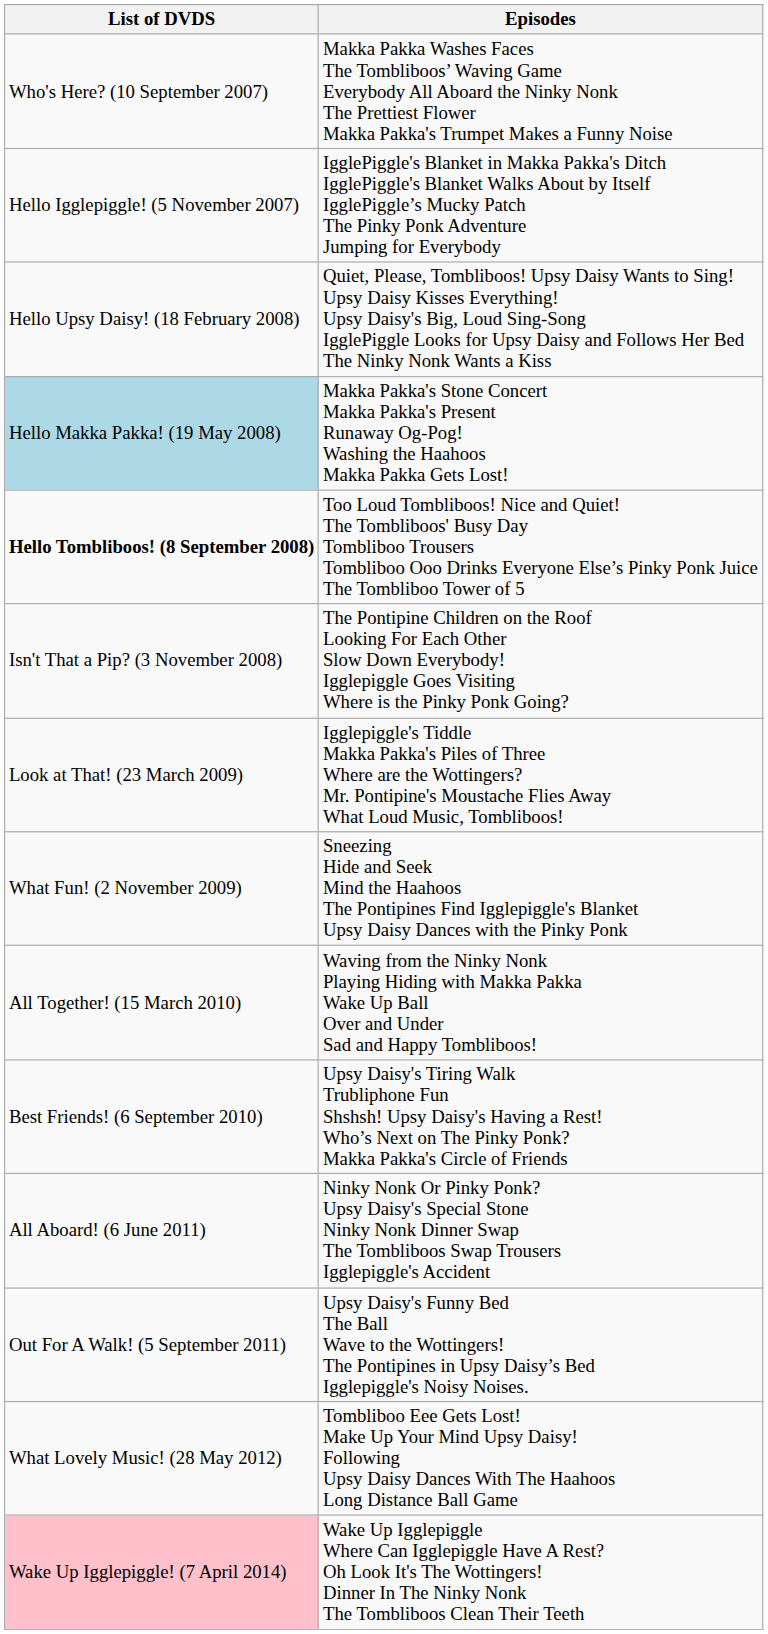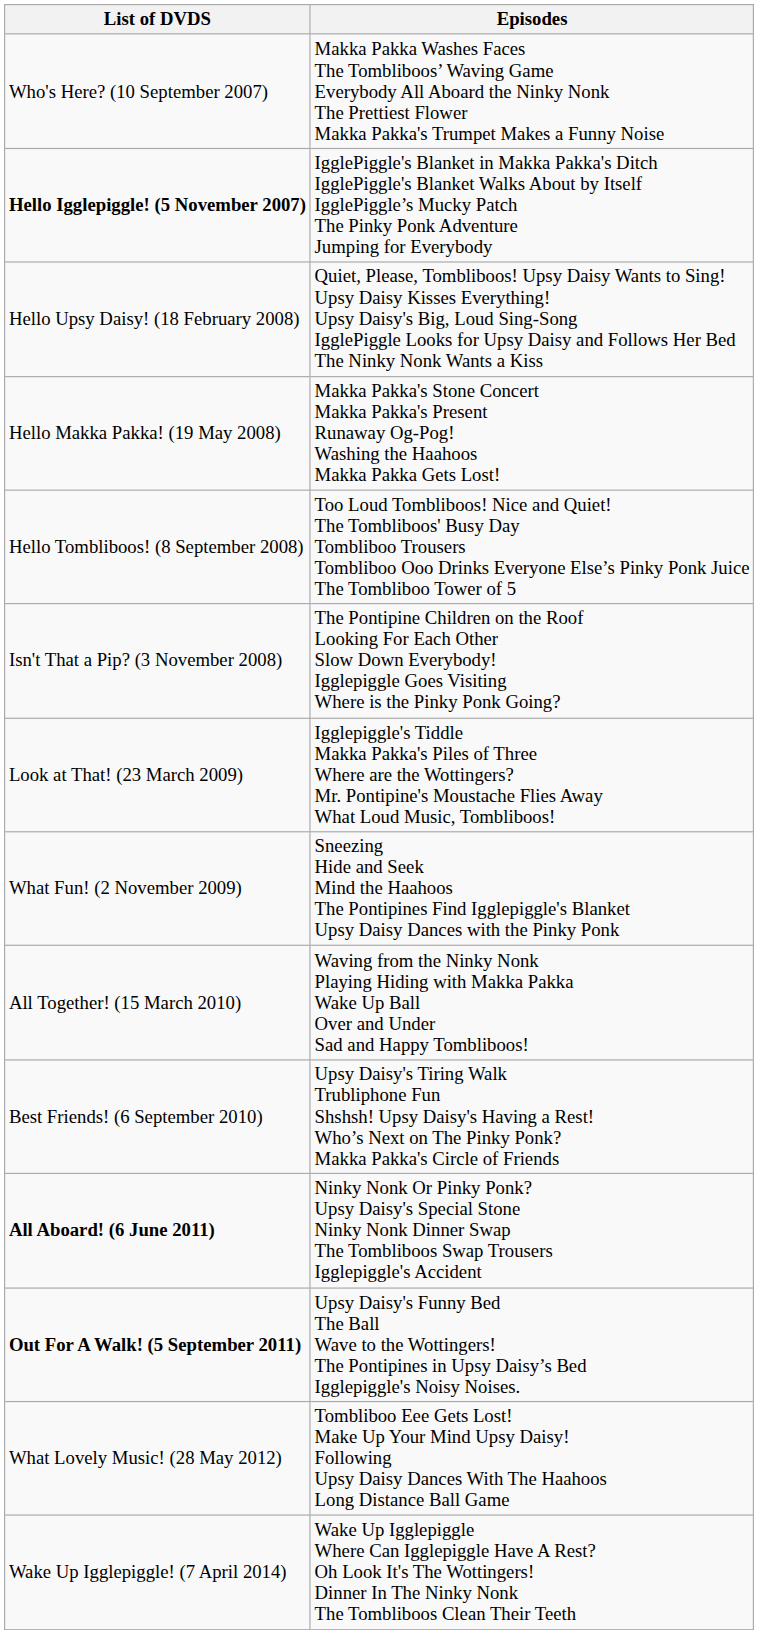(154, 205) normal -> (157, 205) bold
(145, 432) lightblue background -> (145, 432) no background
(162, 546) bold -> (156, 546) normal
(107, 1230) normal -> (112, 1230) bold
(147, 1344) normal -> (155, 1344) bold
(148, 1572) pink background -> (148, 1572) no background
